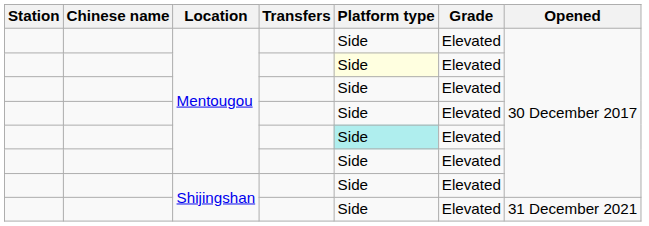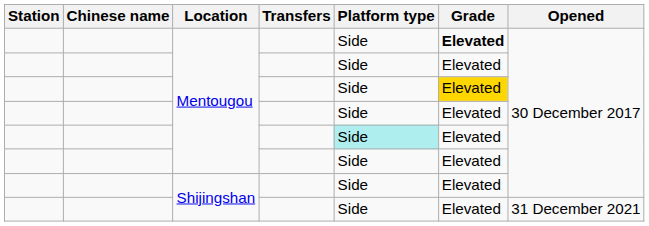(471, 40) normal -> (473, 40) bold
(353, 64) lightyellow background -> (353, 64) no background
(471, 88) no background -> (471, 88) gold background
